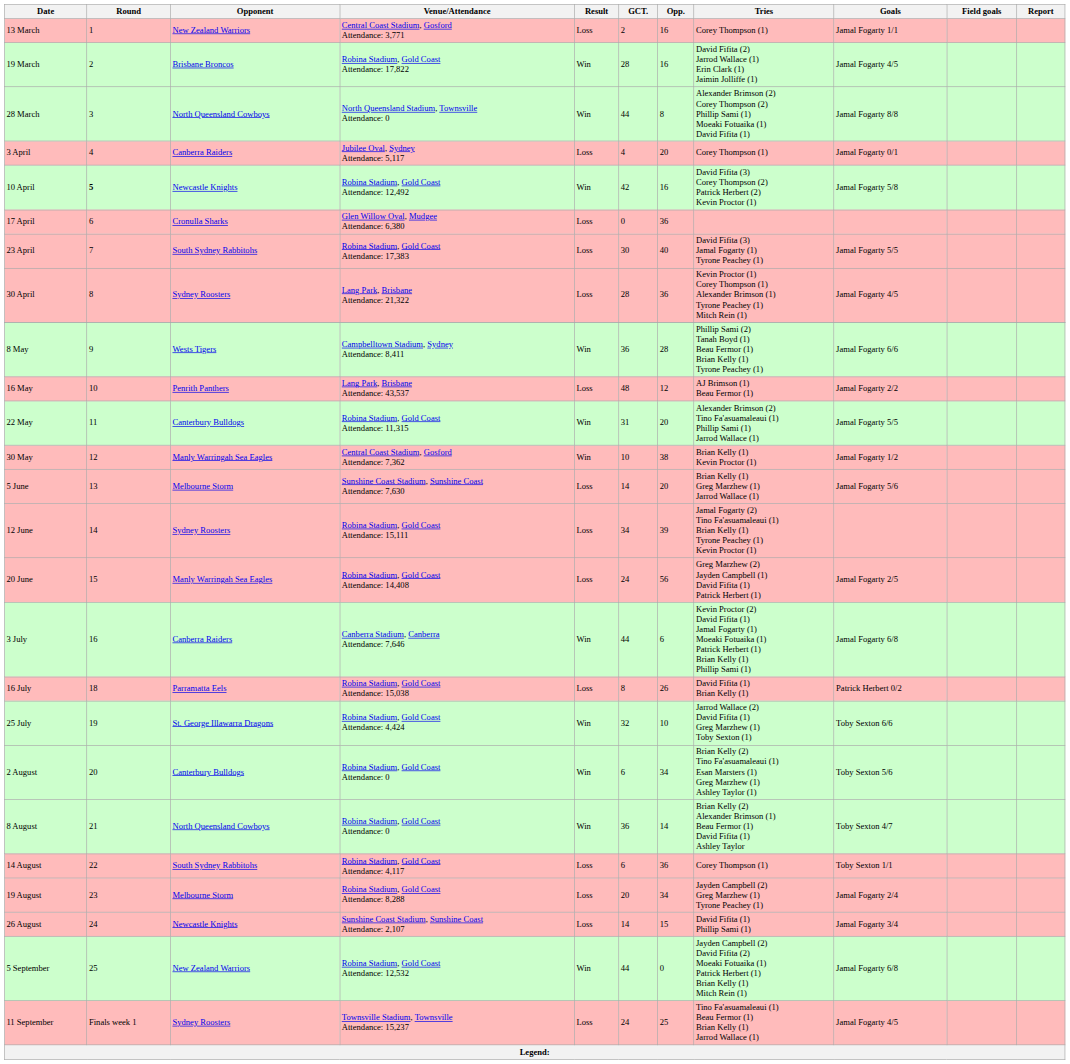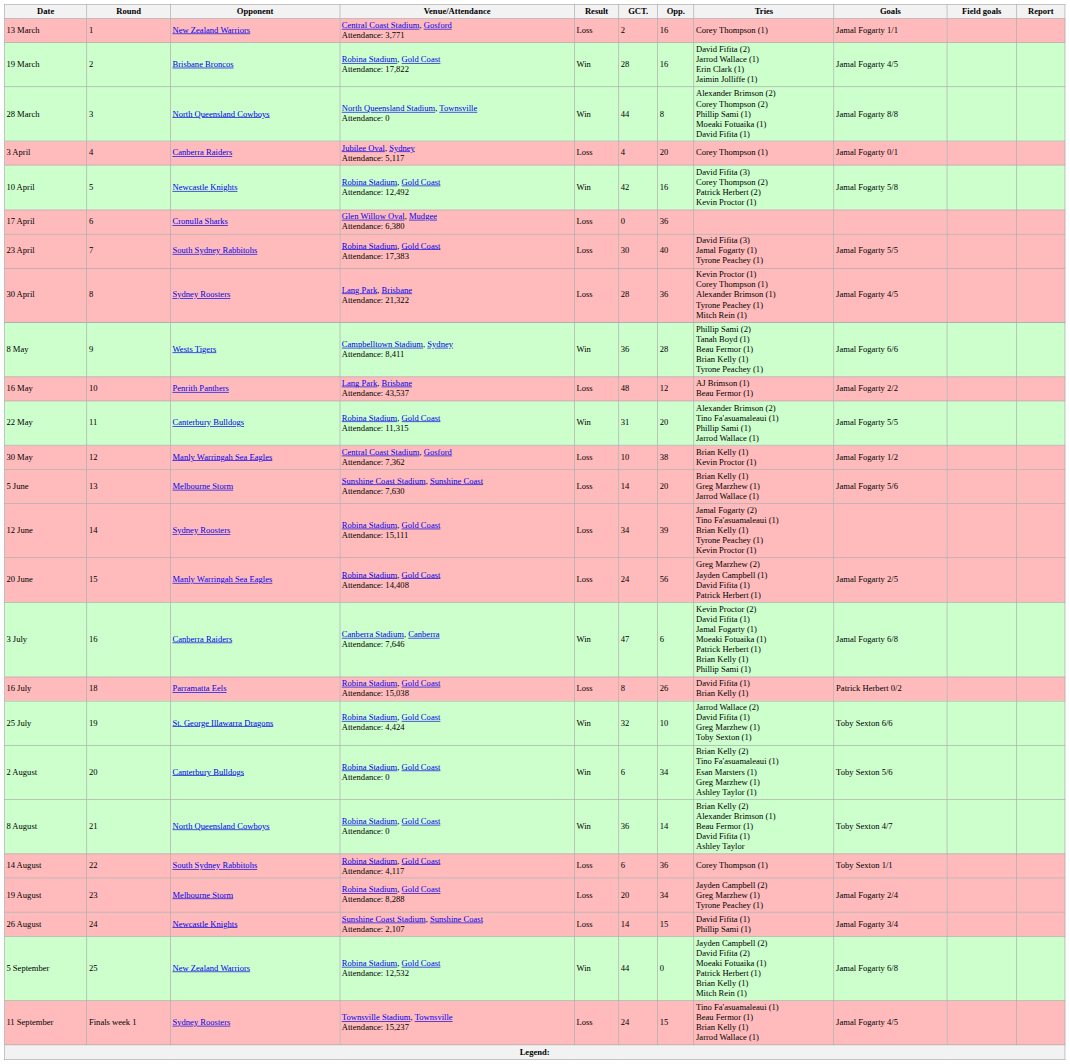(91, 187) bold -> (91, 187) normal
(584, 457) Win -> (585, 457) Loss
(625, 639) 44 -> (625, 639) 47
(664, 1022) 25 -> (664, 1022) 15
